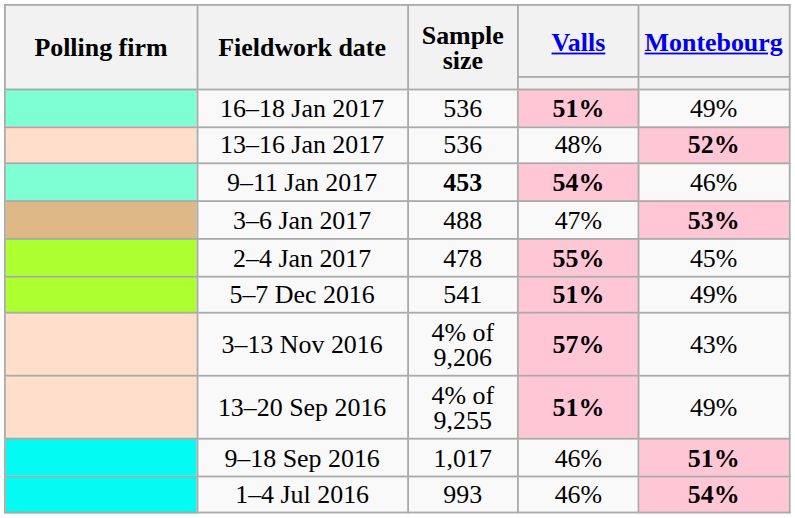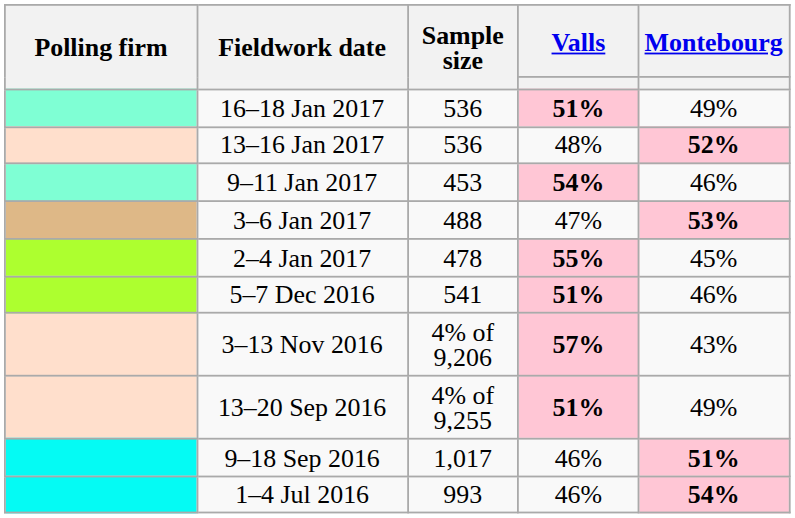(463, 183) bold -> (463, 183) normal
(714, 295) 49% -> (714, 295) 46%
